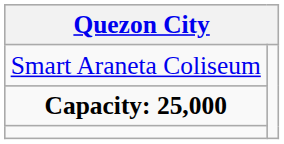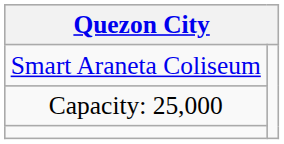(136, 105) bold -> (136, 105) normal
